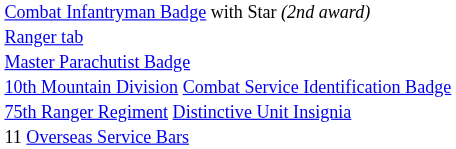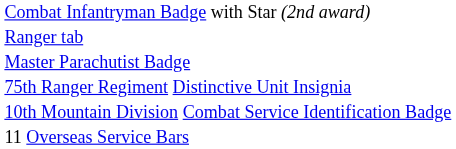(228, 87) 10th Mountain Division Combat Service Identification Badge -> (178, 87) 75th Ranger Regiment Distinctive Unit Insignia
(178, 111) 75th Ranger Regiment Distinctive Unit Insignia -> (228, 111) 10th Mountain Division Combat Service Identification Badge
